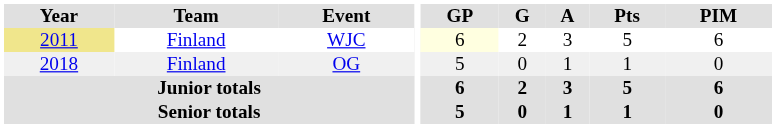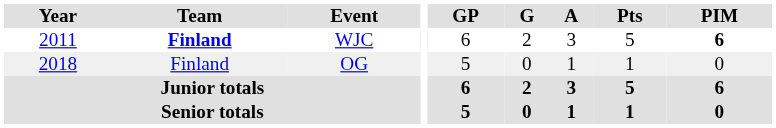(59, 39) khaki background -> (58, 39) no background
(196, 39) normal -> (200, 39) bold
(460, 39) lightyellow background -> (466, 39) no background
(718, 39) normal -> (719, 39) bold
